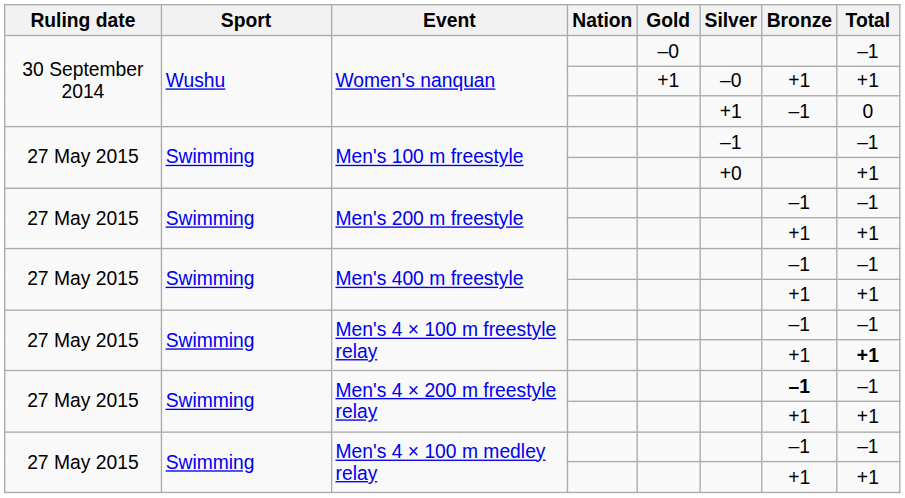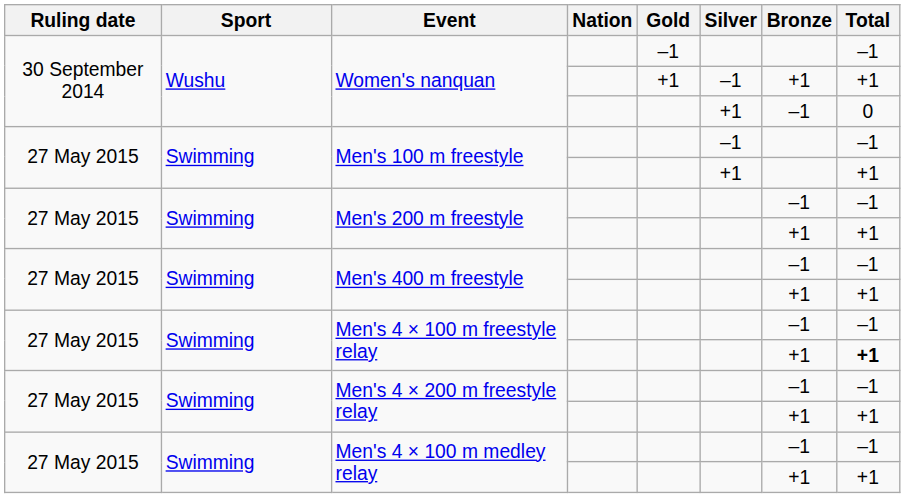(668, 51) –0 -> (668, 51) –1
(731, 81) –0 -> (731, 81) –1
(731, 173) +0 -> (731, 173) +1
(799, 386) bold -> (799, 386) normal
